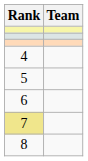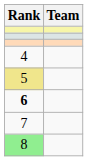(24, 78) no background -> (24, 78) khaki background
(24, 101) normal -> (24, 101) bold
(24, 123) khaki background -> (24, 123) no background
(24, 145) no background -> (24, 145) lightgreen background
